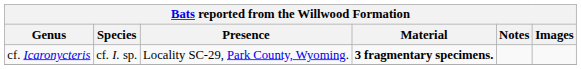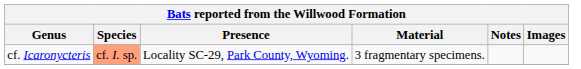(117, 54) no background -> (117, 54) lightsalmon background
(424, 54) bold -> (420, 54) normal
